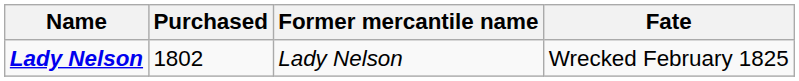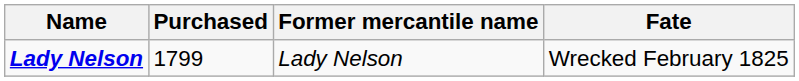(178, 57) 1802 -> (178, 57) 1799
